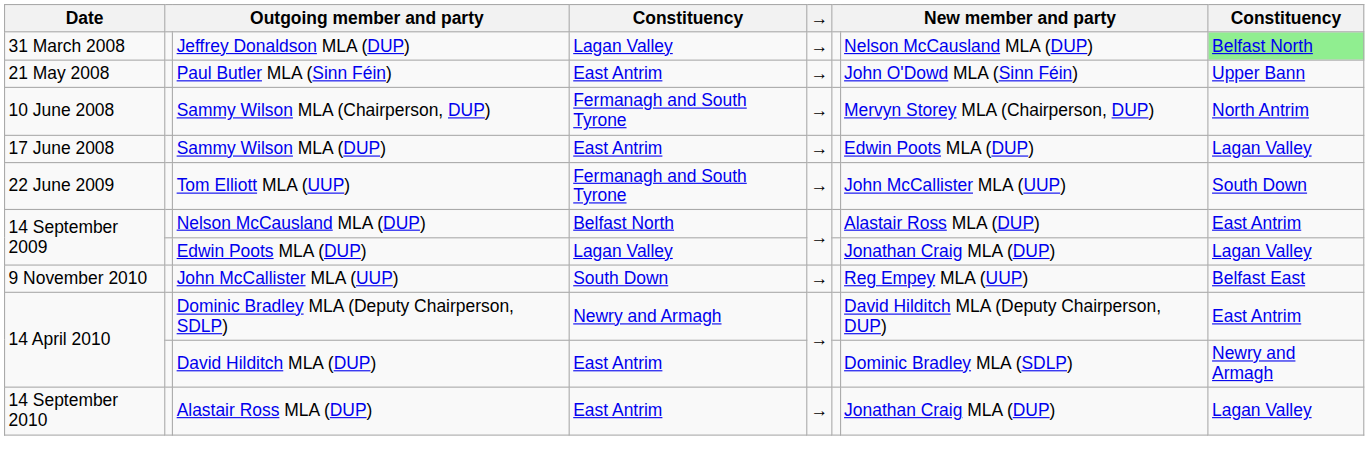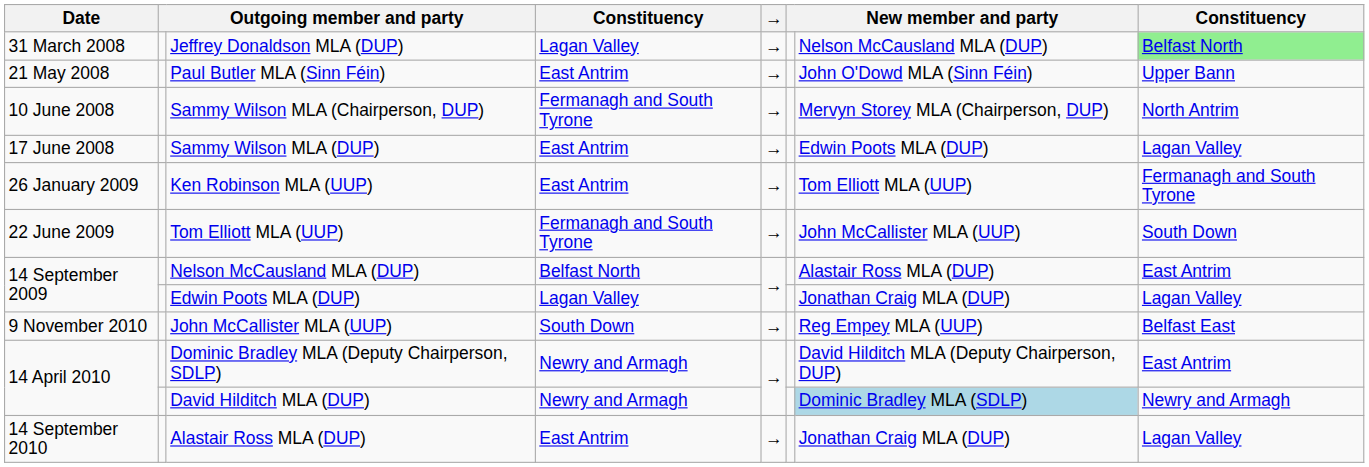+ row: (271, 186)
(618, 363) East Antrim -> (613, 401) Newry and Armagh
(958, 363) no background -> (913, 401) lightblue background
